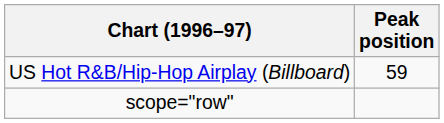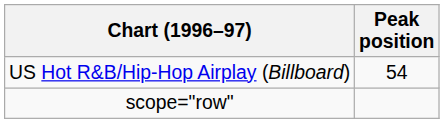(397, 72) 59 -> (397, 72) 54
